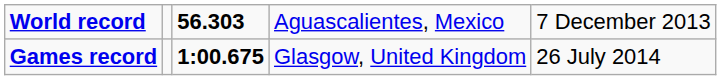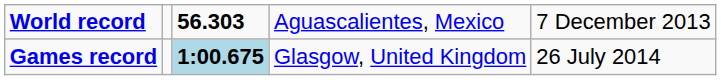(221, 56) no background -> (221, 56) lightblue background
